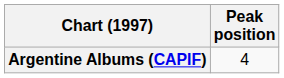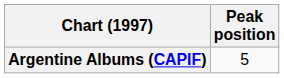(245, 60) 4 -> (245, 60) 5
